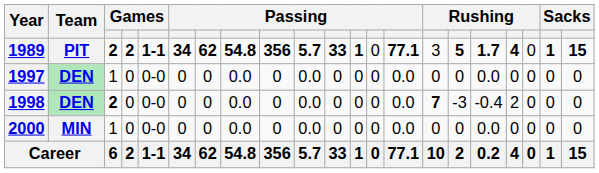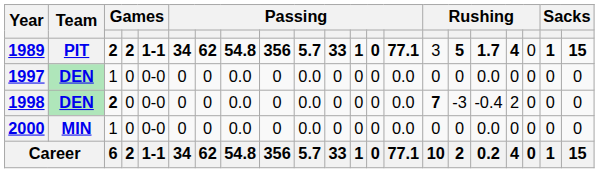(375, 50) normal -> (375, 50) bold
